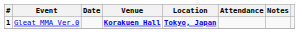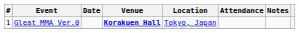(8, 22) bold -> (8, 22) normal
(190, 22) bold -> (190, 22) normal
